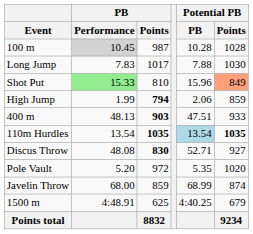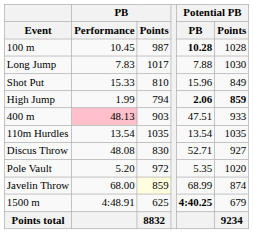(122, 47) lightgrey background -> (122, 47) no background
(199, 47) normal -> (200, 47) bold
(122, 82) lightgreen background -> (122, 82) no background
(238, 82) lightsalmon background -> (238, 82) no background
(160, 99) bold -> (160, 99) normal
(202, 99) normal -> (203, 99) bold
(238, 99) normal -> (238, 99) bold
(122, 116) no background -> (122, 116) pink background
(160, 116) bold -> (160, 116) normal
(158, 133) bold -> (158, 133) normal
(199, 133) lightblue background -> (200, 133) no background
(235, 133) bold -> (235, 133) normal
(160, 151) bold -> (160, 151) normal
(160, 185) no background -> (160, 185) lightyellow background
(195, 202) normal -> (195, 202) bold
